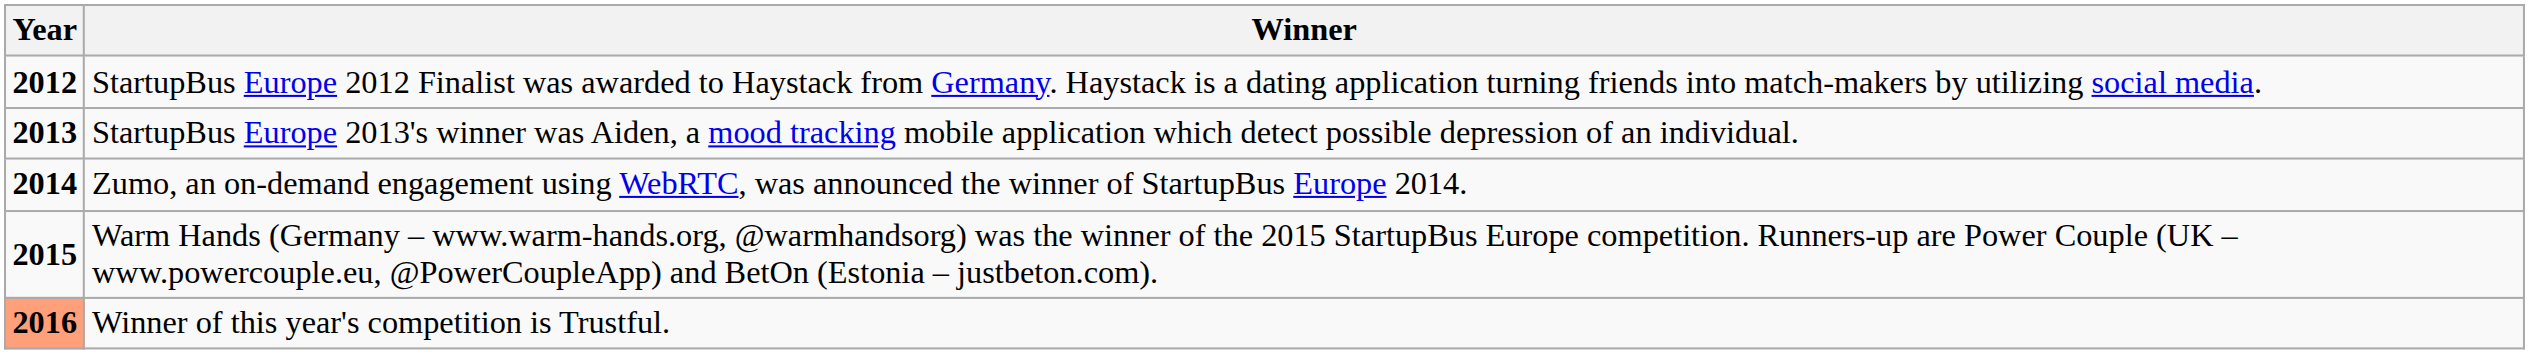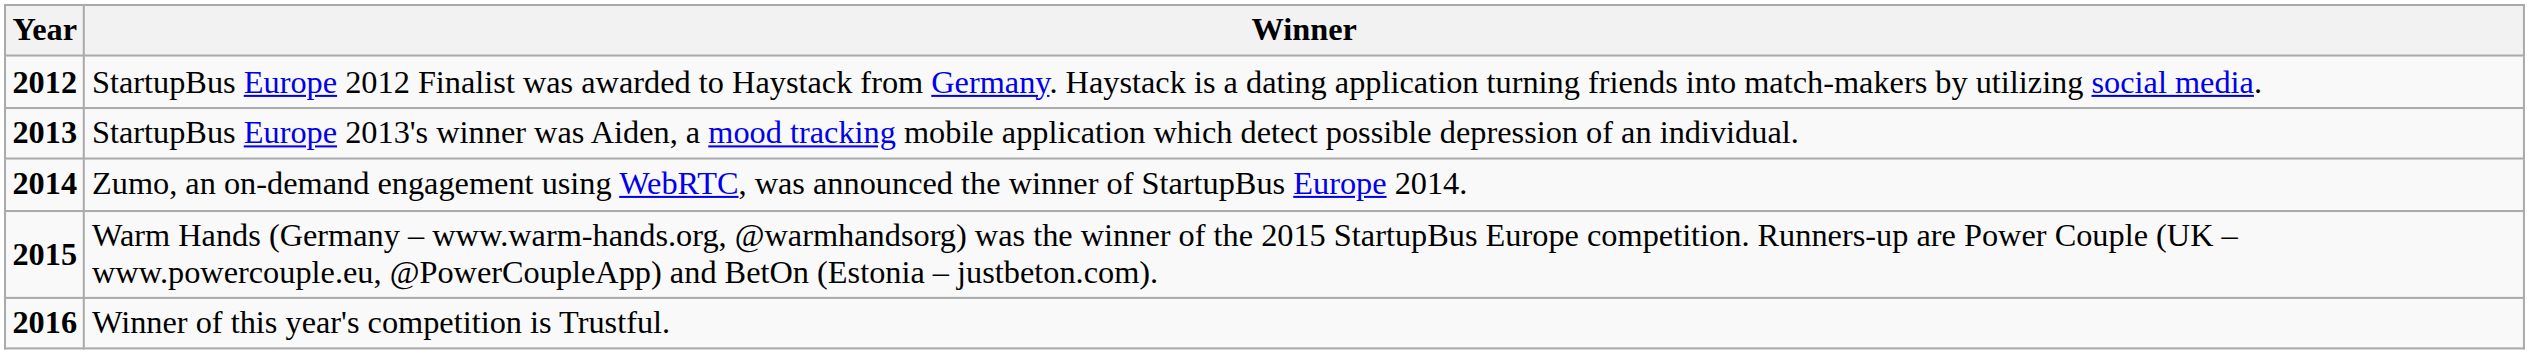(45, 322) lightsalmon background -> (45, 322) no background
